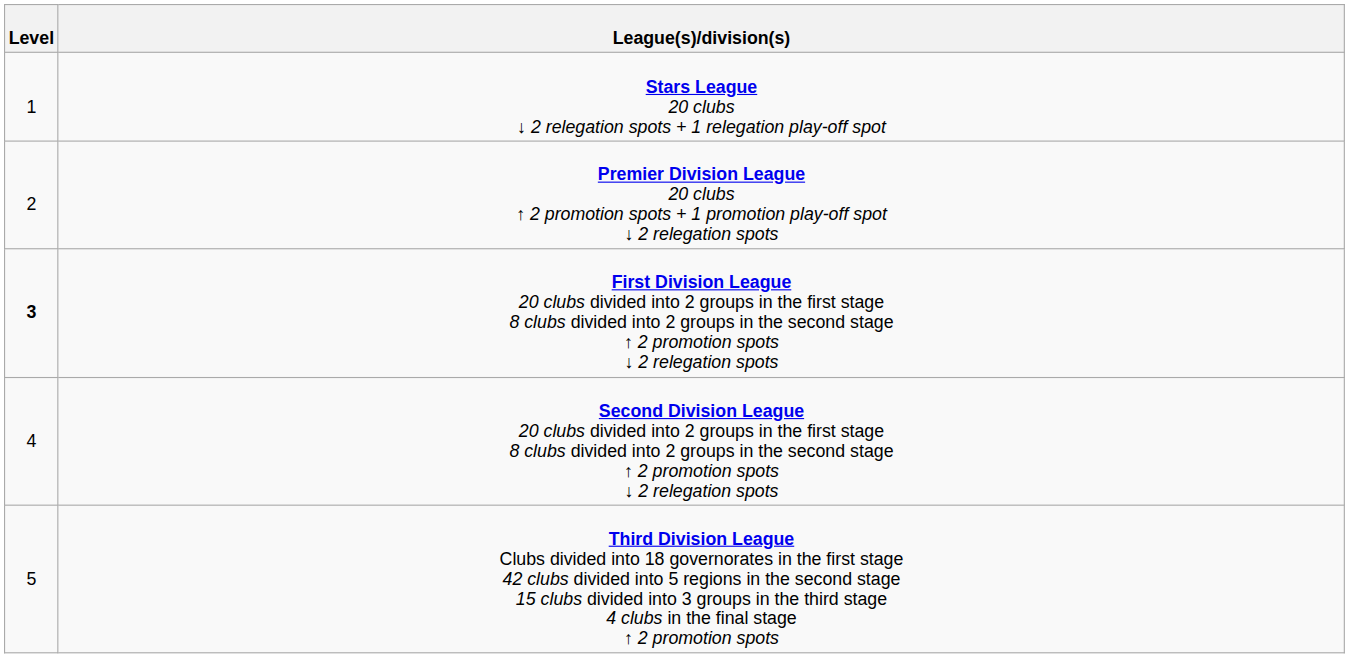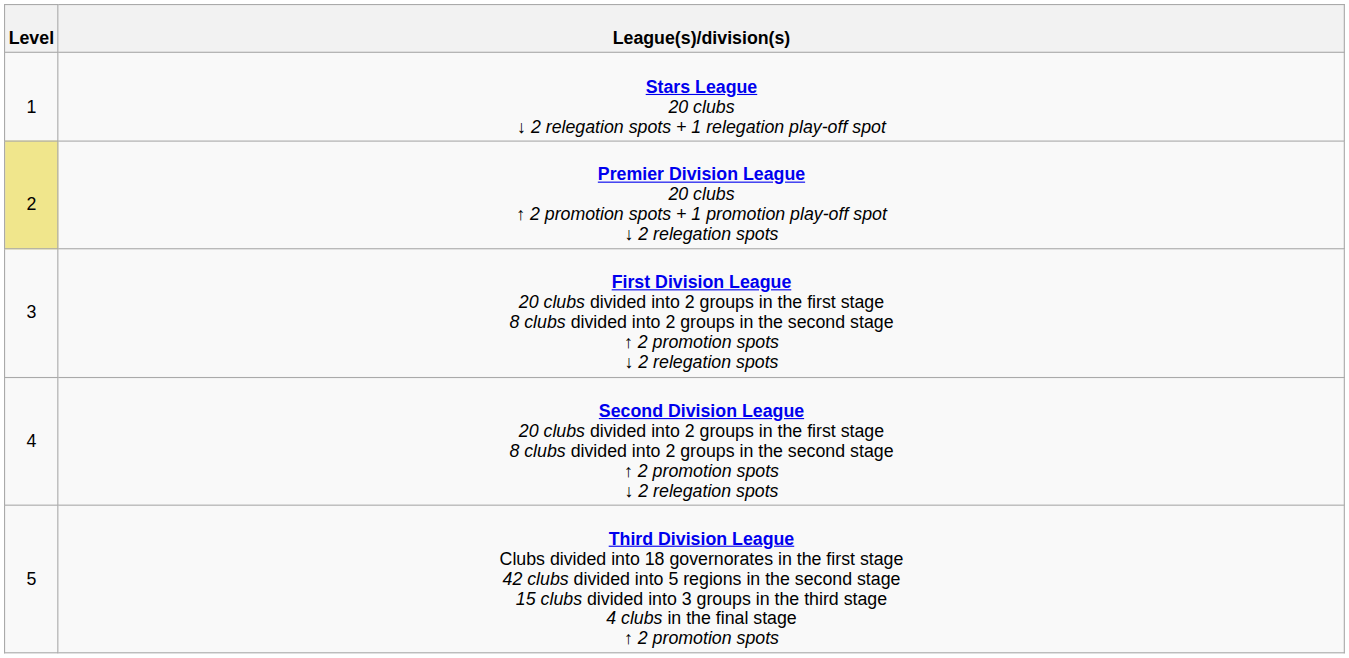(31, 204) no background -> (31, 204) khaki background
(31, 312) bold -> (31, 312) normal
